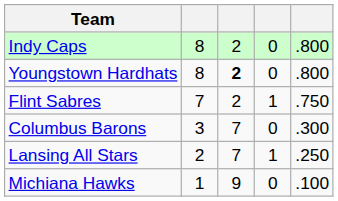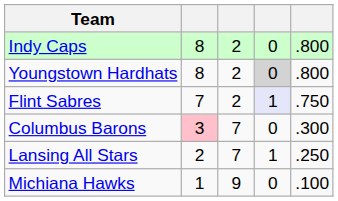(236, 73) bold -> (236, 73) normal
(273, 73) no background -> (273, 73) lightgrey background
(273, 101) no background -> (273, 101) lavender background
(200, 128) no background -> (200, 128) pink background
